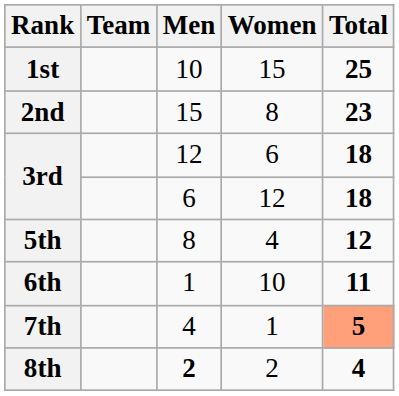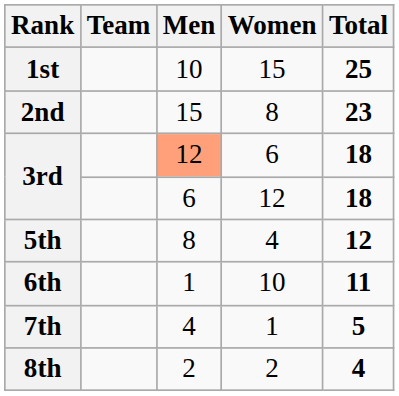(189, 154) no background -> (189, 154) lightsalmon background
(358, 326) lightsalmon background -> (358, 326) no background
(189, 369) bold -> (189, 369) normal
